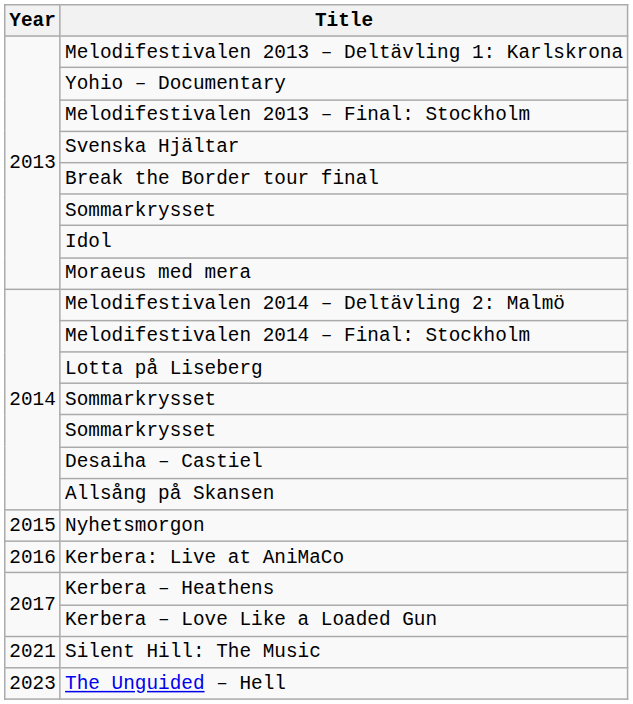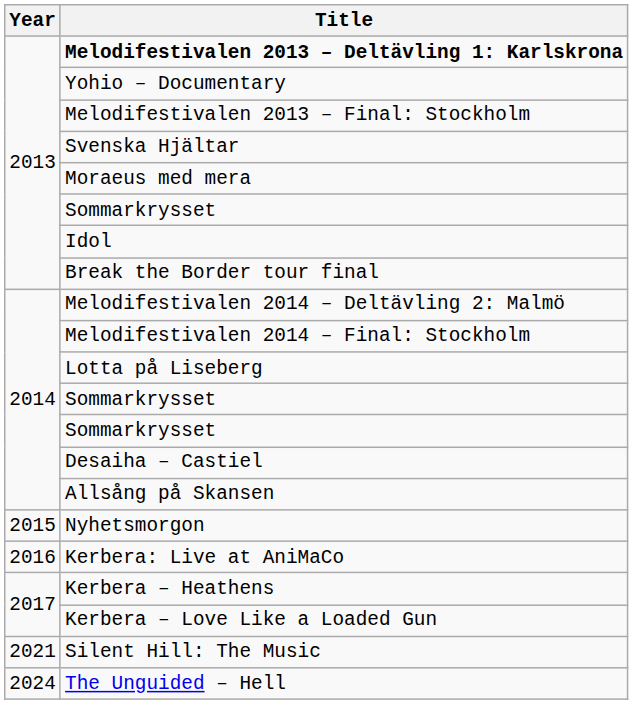(344, 52) normal -> (344, 52) bold
(222, 178) Break the Border tour final -> (158, 178) Moraeus med mera
(158, 273) Moraeus med mera -> (222, 273) Break the Border tour final
(33, 683) 2023 -> (33, 683) 2024
